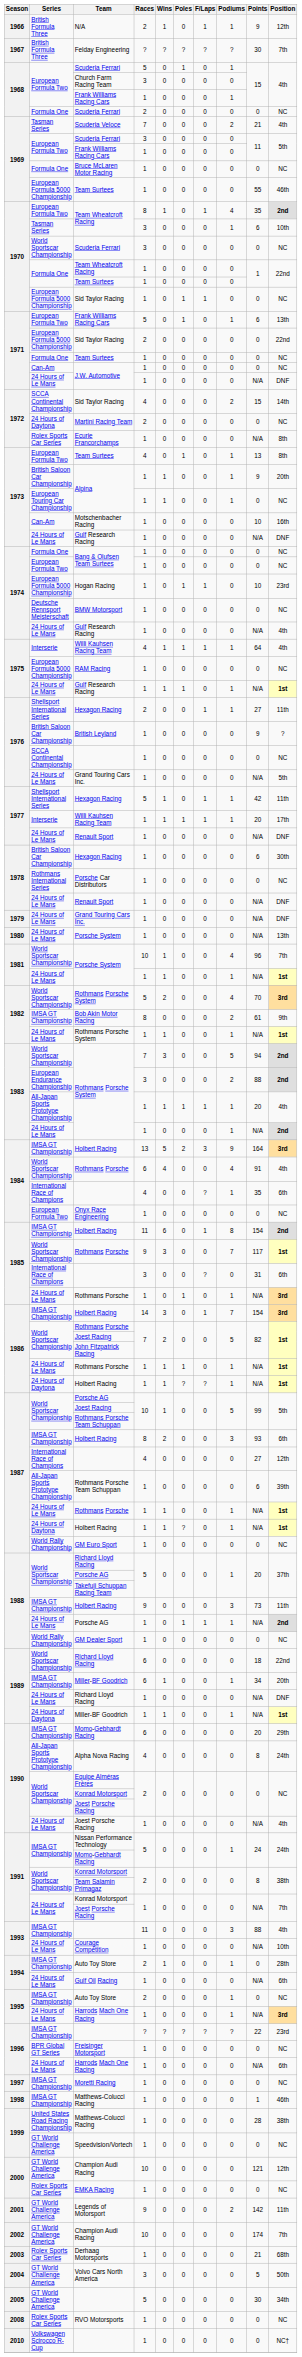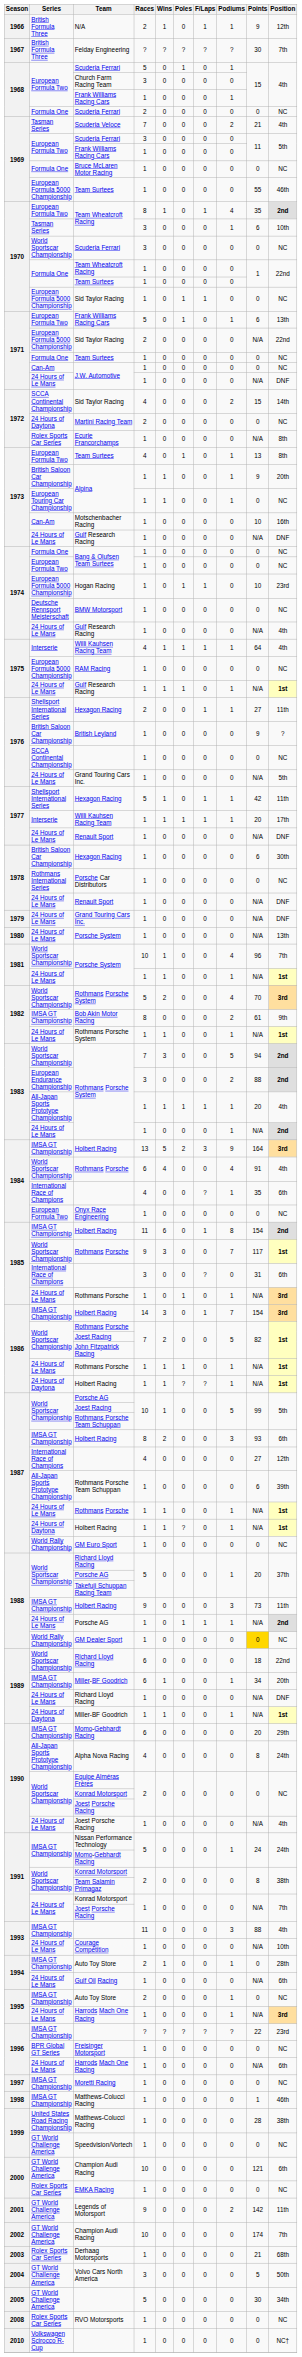(258, 341) 0 -> (258, 341) N/A
(258, 1640) no background -> (258, 1640) gold background
(283, 2169) 12th -> (283, 2169) 6th
